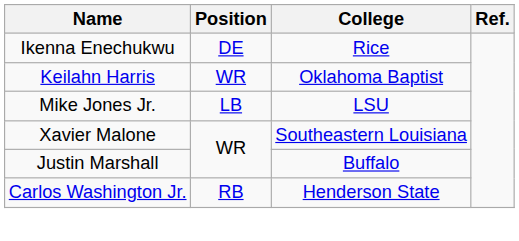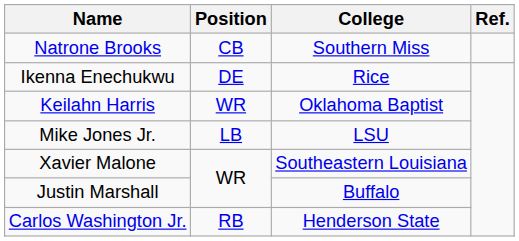+ row: (98, 47)
